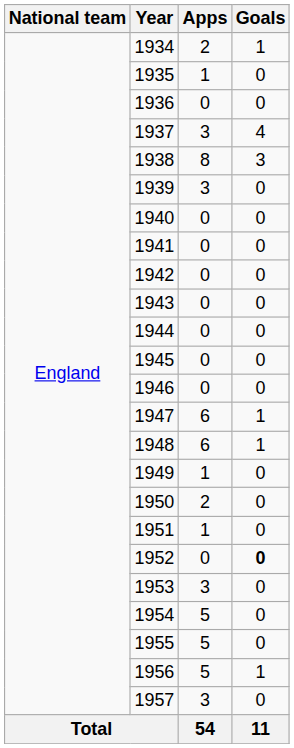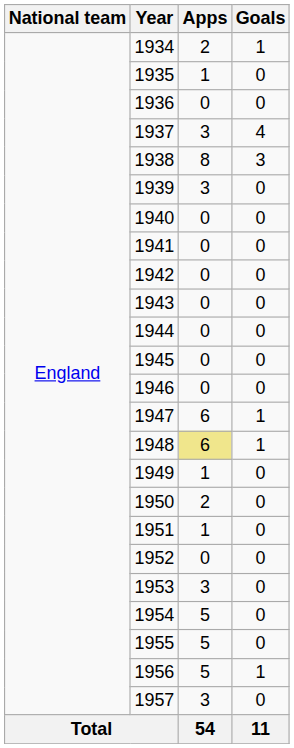(205, 445) no background -> (205, 445) khaki background
(261, 558) bold -> (261, 558) normal
